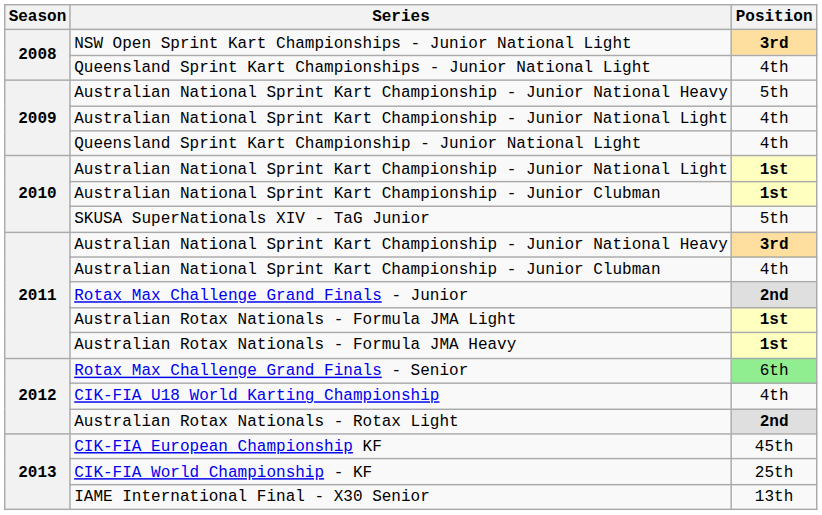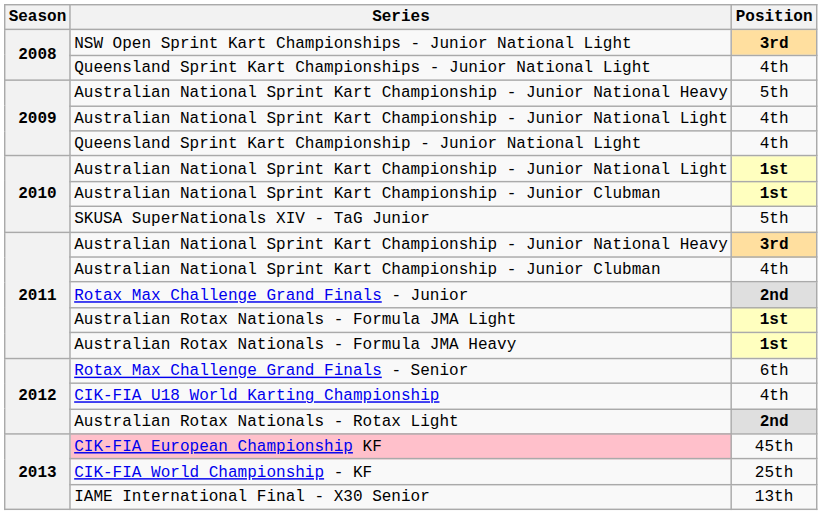(774, 371) lightgreen background -> (774, 371) no background
(228, 446) no background -> (228, 446) pink background
